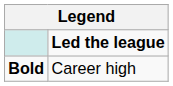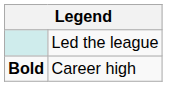(108, 42) bold -> (105, 42) normal
